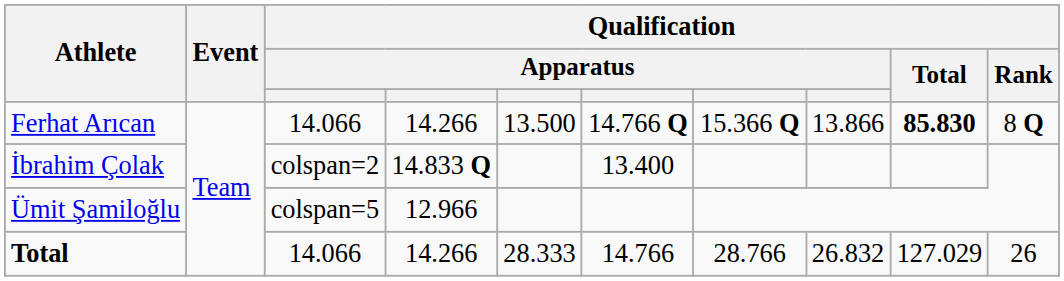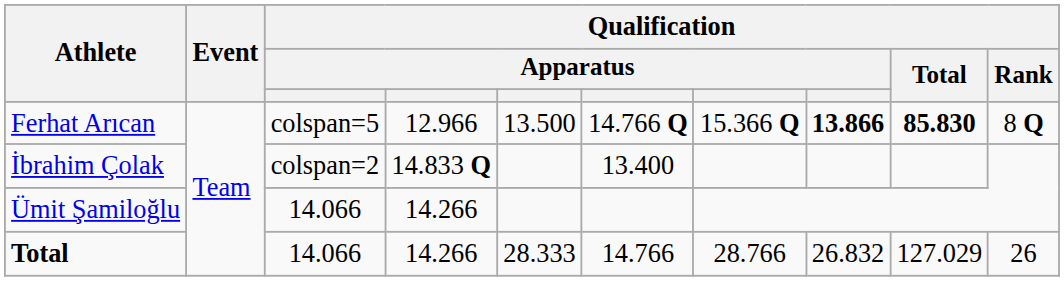(325, 123) 14.066 -> (325, 123) colspan=5
(441, 123) 14.266 -> (441, 123) 12.966
(848, 123) normal -> (848, 123) bold
(325, 209) colspan=5 -> (325, 209) 14.066
(441, 209) 12.966 -> (441, 209) 14.266
